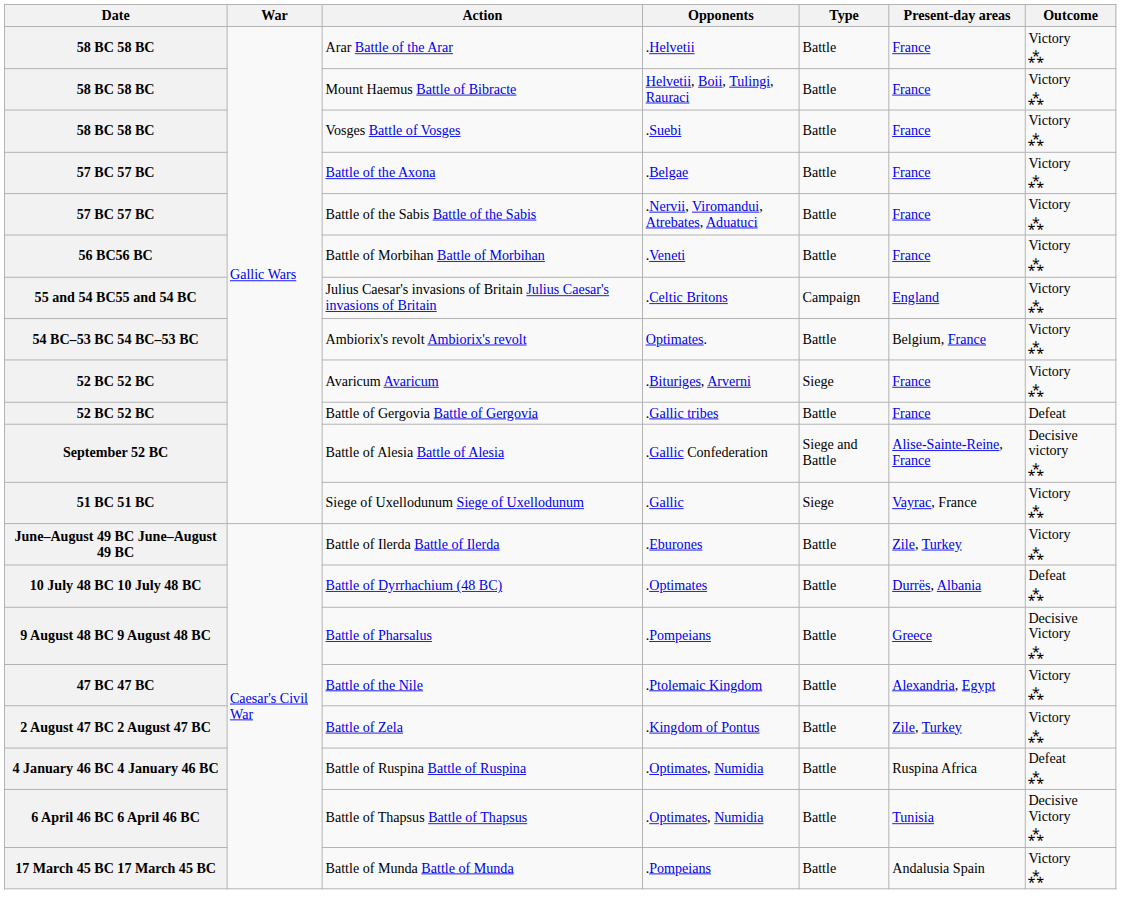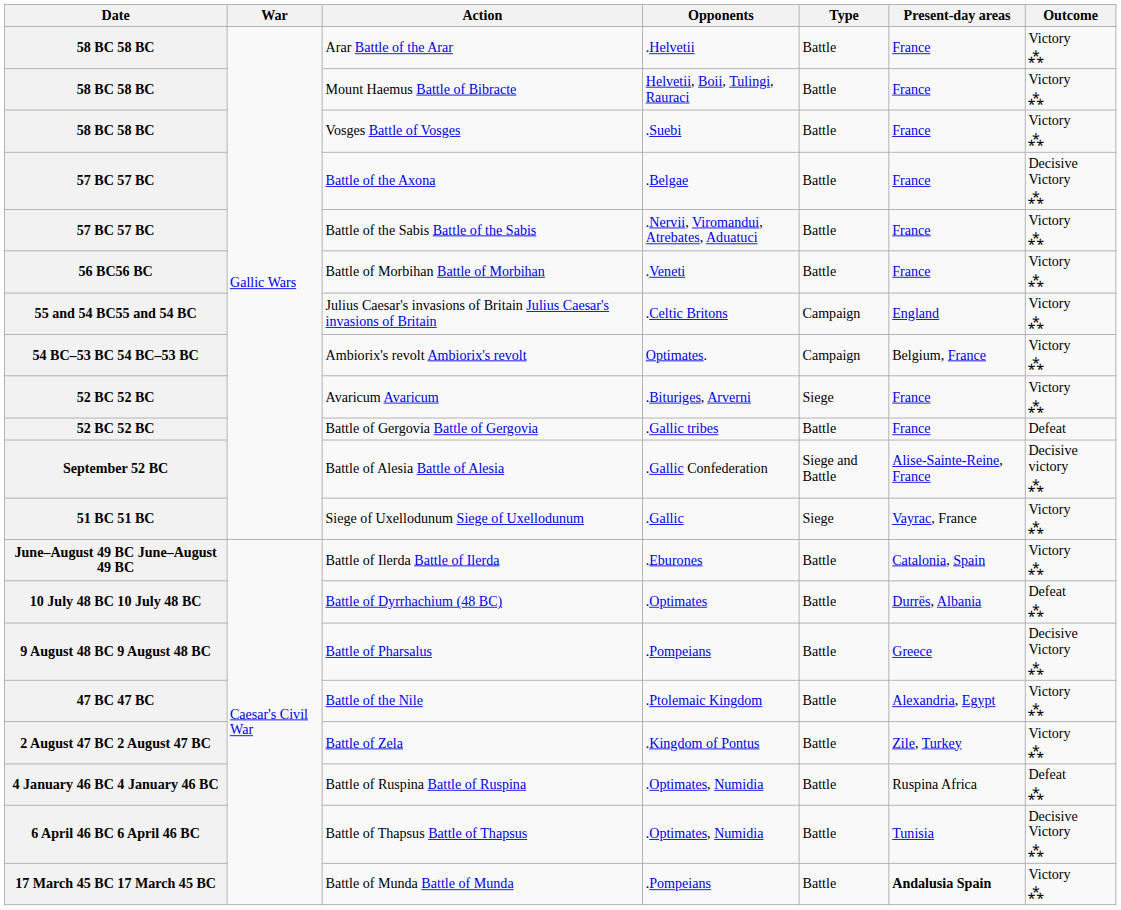(1050, 172) Victory ⁂ -> (1053, 180) Decisive Victory ⁂
(819, 339) Battle -> (831, 355) Campaign
(927, 544) Zile, Turkey -> (939, 560) Catalonia, Spain
(939, 867) normal -> (942, 883) bold
